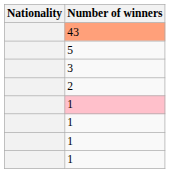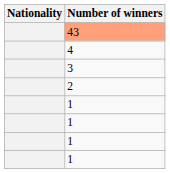(70, 50) 5 -> (70, 50) 4
(70, 104) pink background -> (70, 104) no background
